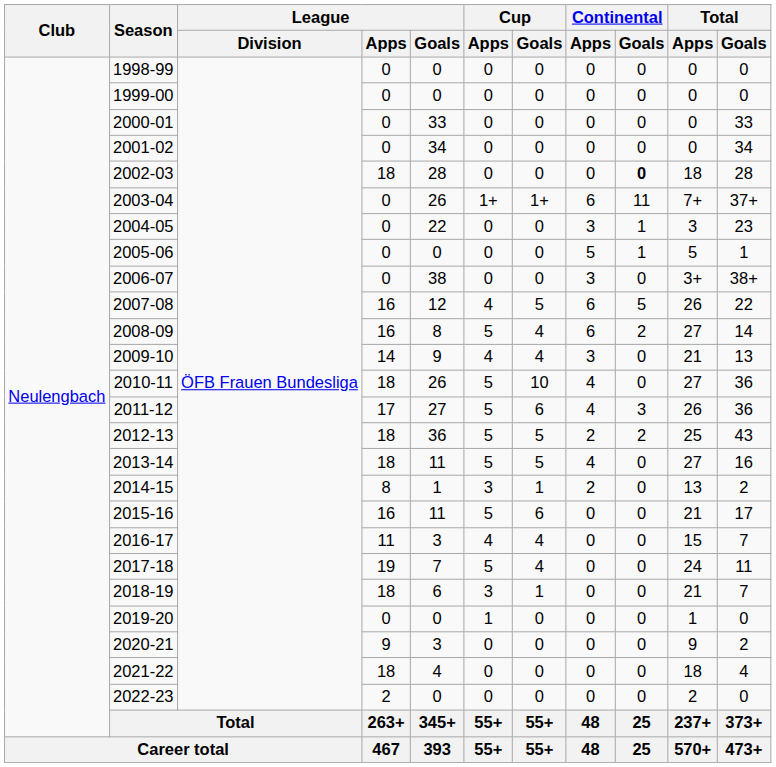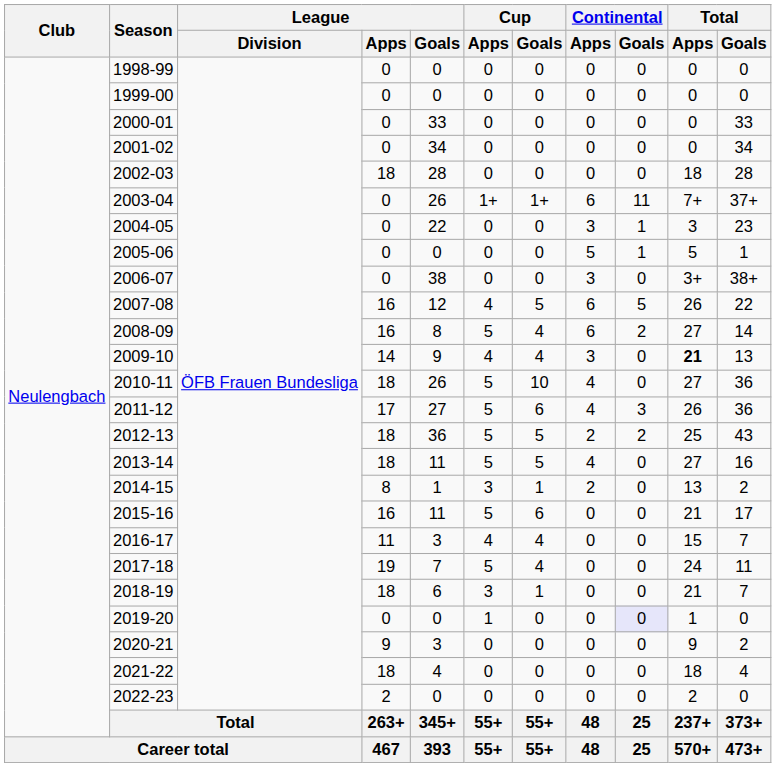(642, 174) bold -> (642, 174) normal
(693, 357) normal -> (693, 357) bold
(642, 618) no background -> (642, 618) lavender background
